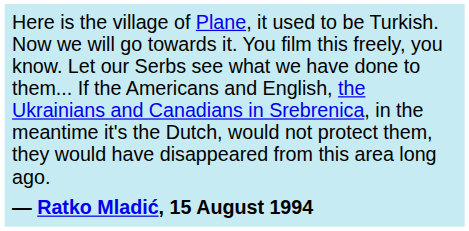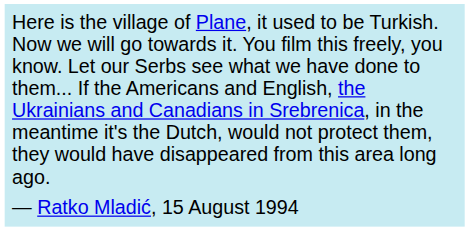(163, 208) bold -> (155, 208) normal
